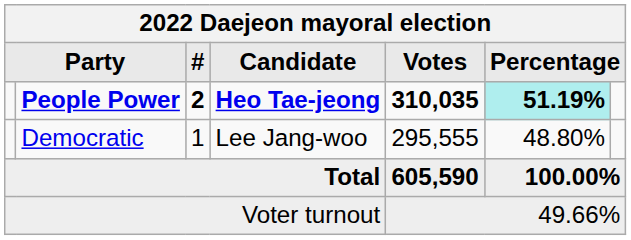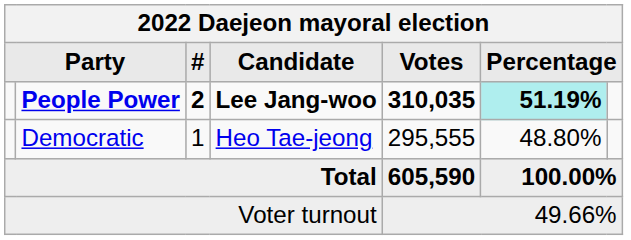(298, 100) Heo Tae-jeong -> (296, 100) Lee Jang-woo
(292, 138) Lee Jang-woo -> (294, 138) Heo Tae-jeong
